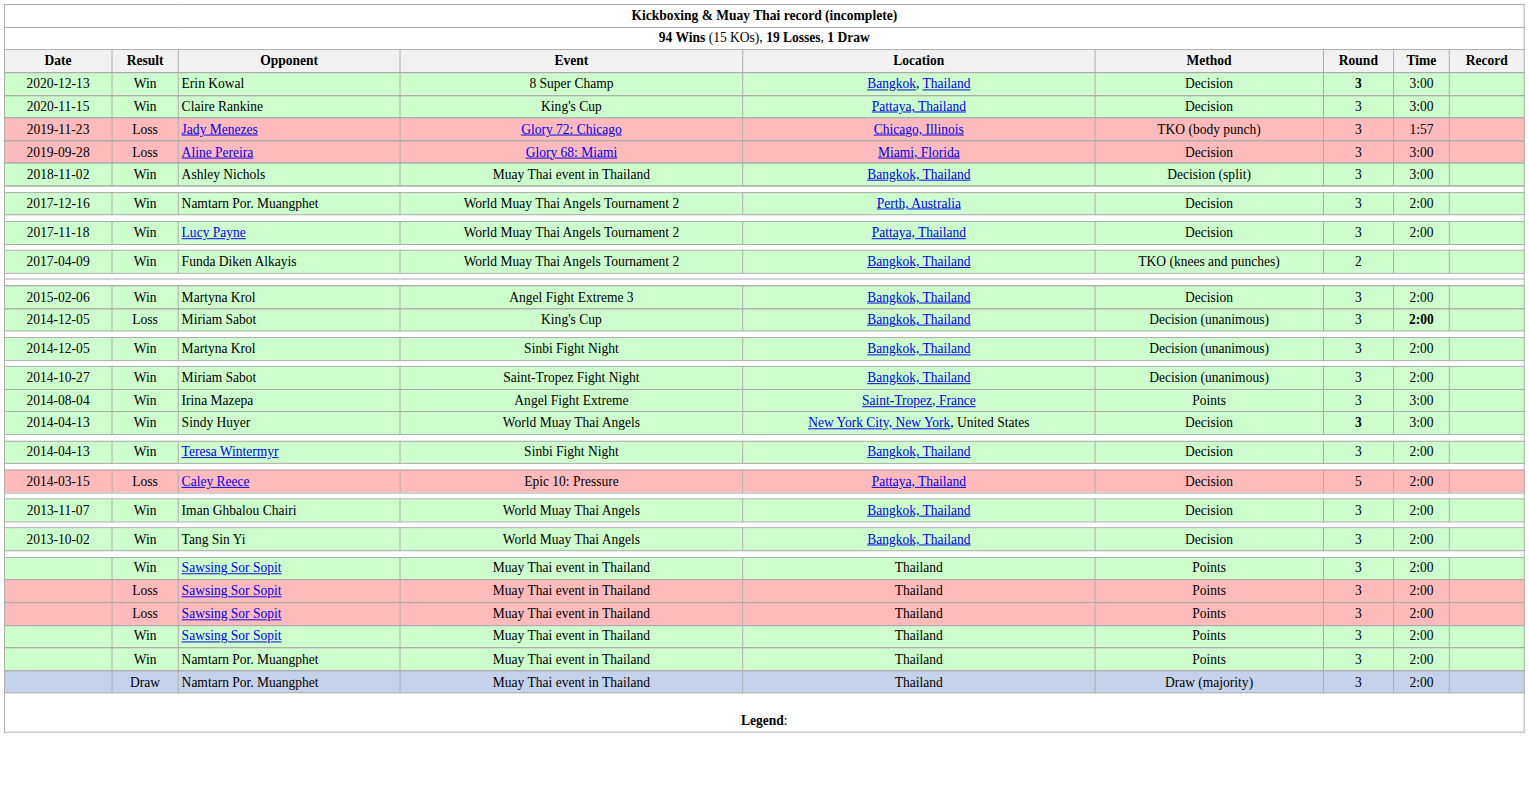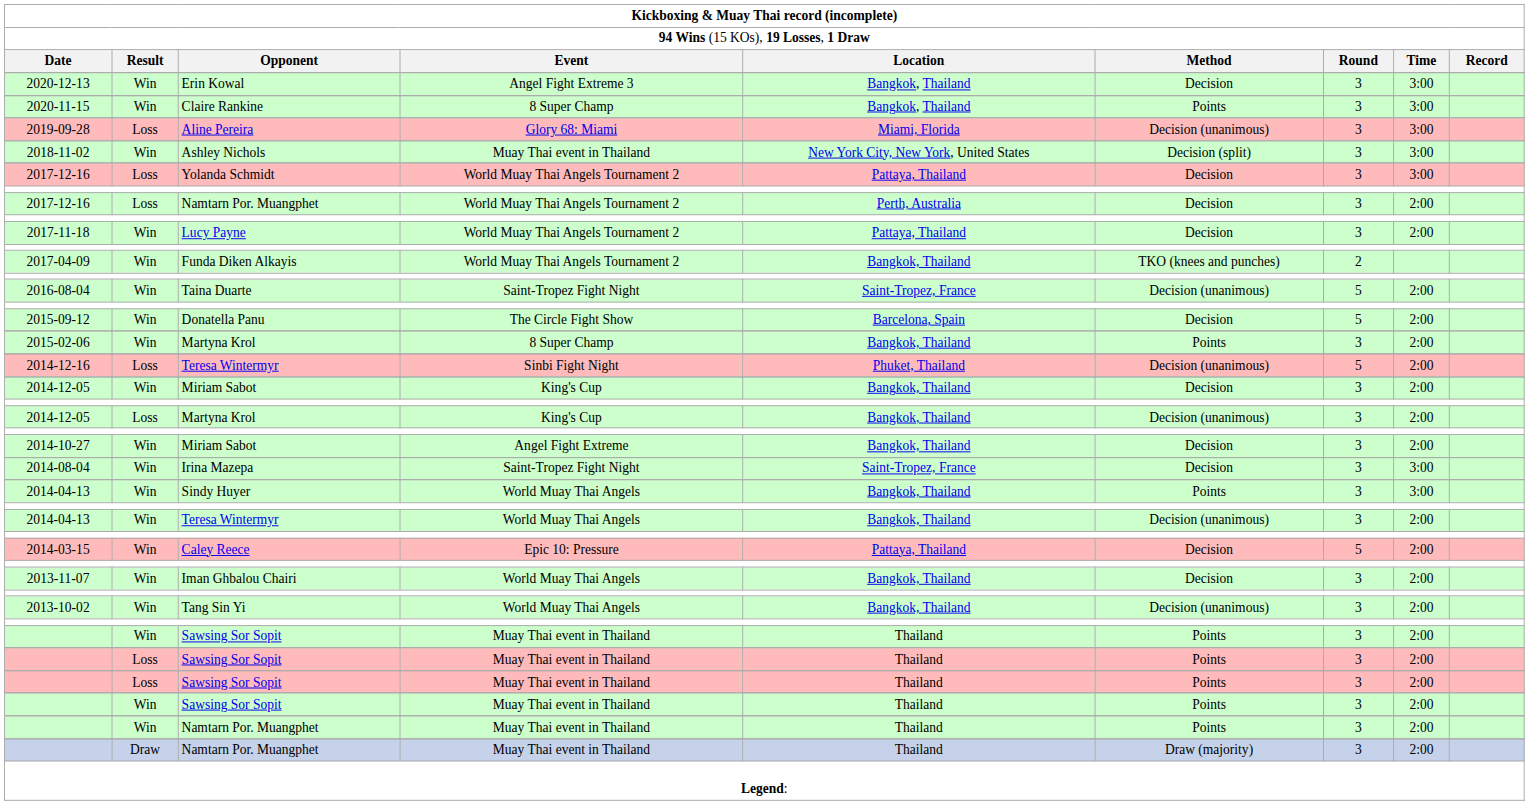(571, 83) 8 Super Champ -> (571, 83) Angel Fight Extreme 3
(1358, 83) bold -> (1358, 83) normal
(571, 106) King's Cup -> (571, 106) 8 Super Champ
(919, 106) Pattaya, Thailand -> (919, 106) Bangkok, Thailand
(1209, 106) Decision -> (1209, 106) Points
- row: (58, 129)
(1209, 151) Decision -> (1209, 129) Decision (unanimous)
(919, 174) Bangkok, Thailand -> (919, 151) New York City, New York, United States
+ row: (58, 174)
(145, 203) Win -> (145, 203) Loss
+ row: (58, 290)
+ row: (58, 319)
(571, 297) Angel Fight Extreme 3 -> (571, 342) 8 Super Champ
(1209, 297) Decision -> (1209, 342) Points
+ row: (58, 365)
(145, 319) Loss -> (145, 387) Win
(1209, 319) Decision (unanimous) -> (1209, 387) Decision
(1421, 319) bold -> (1421, 387) normal
(145, 348) Win -> (145, 416) Loss
(571, 348) Sinbi Fight Night -> (571, 416) King's Cup
(571, 377) Saint-Tropez Fight Night -> (571, 445) Angel Fight Extreme
(1209, 377) Decision (unanimous) -> (1209, 445) Decision
(571, 400) Angel Fight Extreme -> (571, 468) Saint-Tropez Fight Night
(1209, 400) Points -> (1209, 468) Decision
(919, 423) New York City, New York, United States -> (919, 491) Bangkok, Thailand
(1209, 423) Decision -> (1209, 491) Points
(1358, 423) bold -> (1358, 491) normal
(571, 452) Sinbi Fight Night -> (571, 520) World Muay Thai Angels
(1209, 452) Decision -> (1209, 520) Decision (unanimous)
(145, 481) Loss -> (145, 549) Win
(1209, 539) Decision -> (1209, 607) Decision (unanimous)
